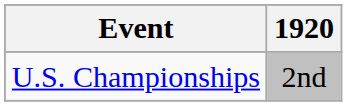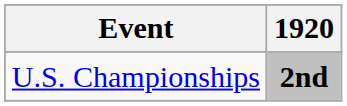(304, 76) normal -> (304, 76) bold
